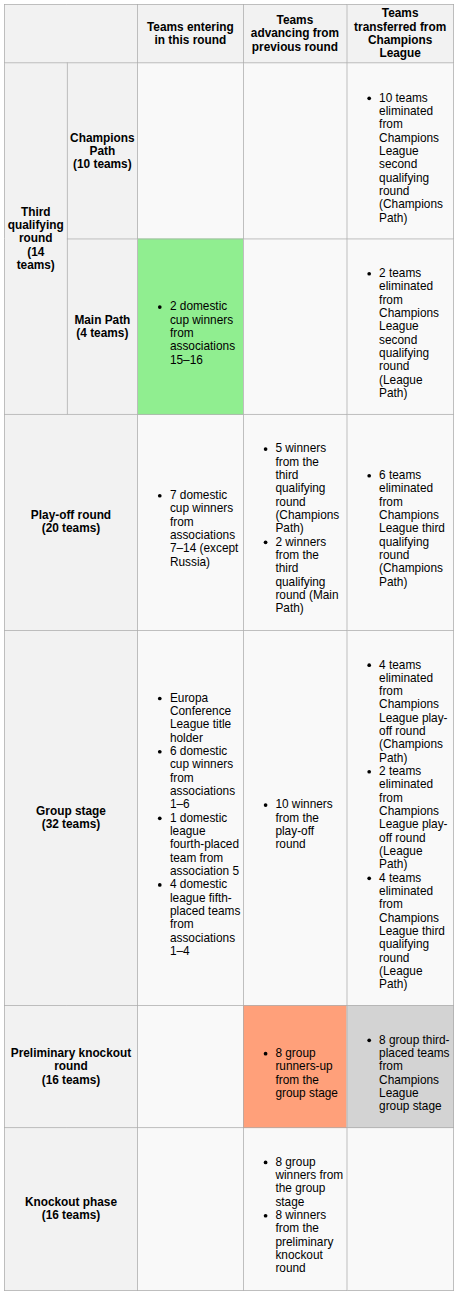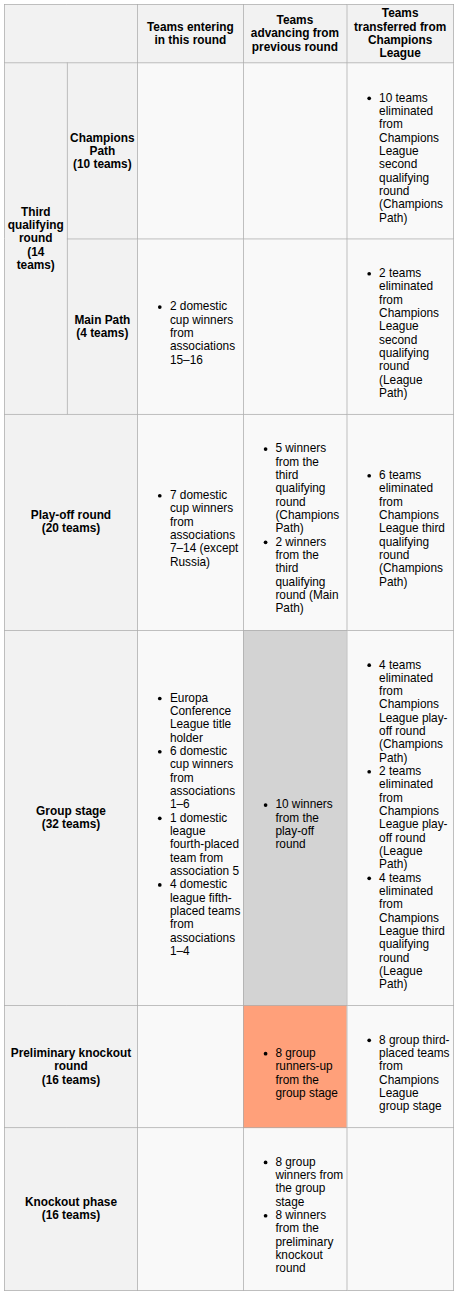(190, 333) lightgreen background -> (190, 333) no background
(295, 824) no background -> (295, 824) lightgrey background
(400, 1073) lightgrey background -> (400, 1073) no background
